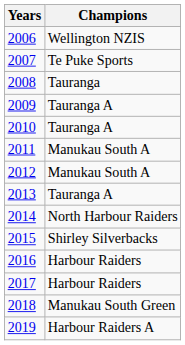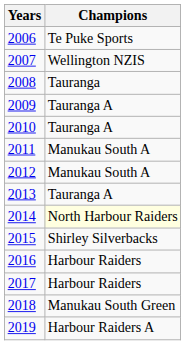(96, 38) Wellington NZIS -> (90, 38) Te Puke Sports
(90, 60) Te Puke Sports -> (96, 60) Wellington NZIS
(113, 216) no background -> (113, 216) lightyellow background
